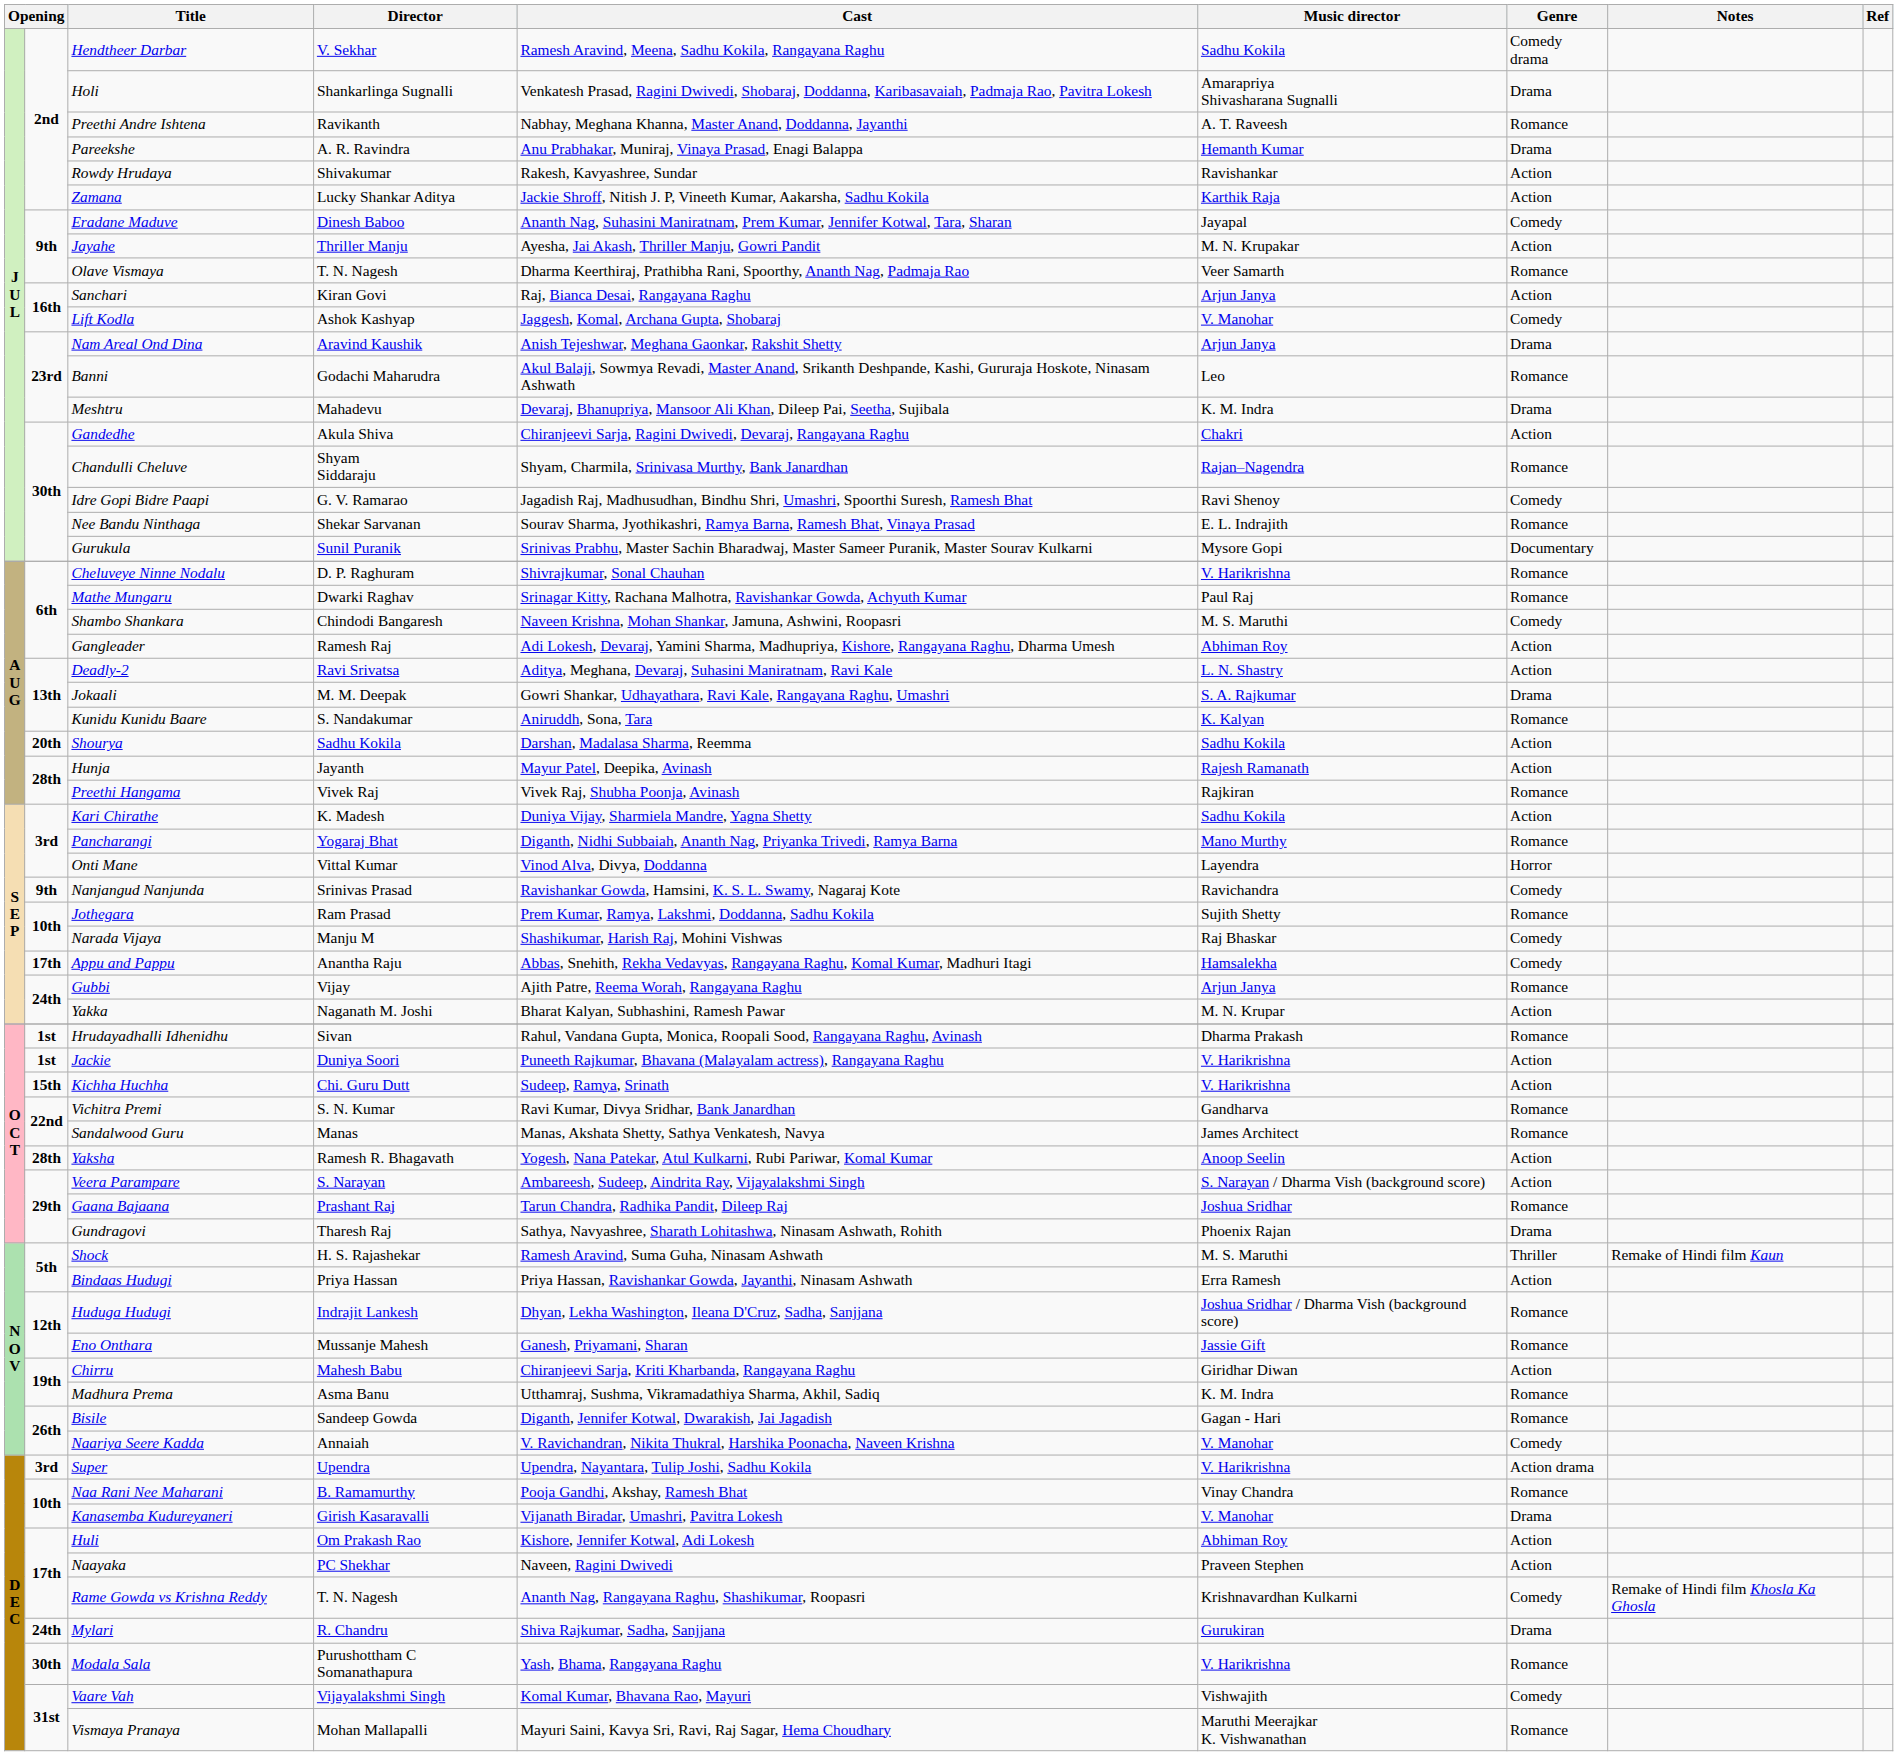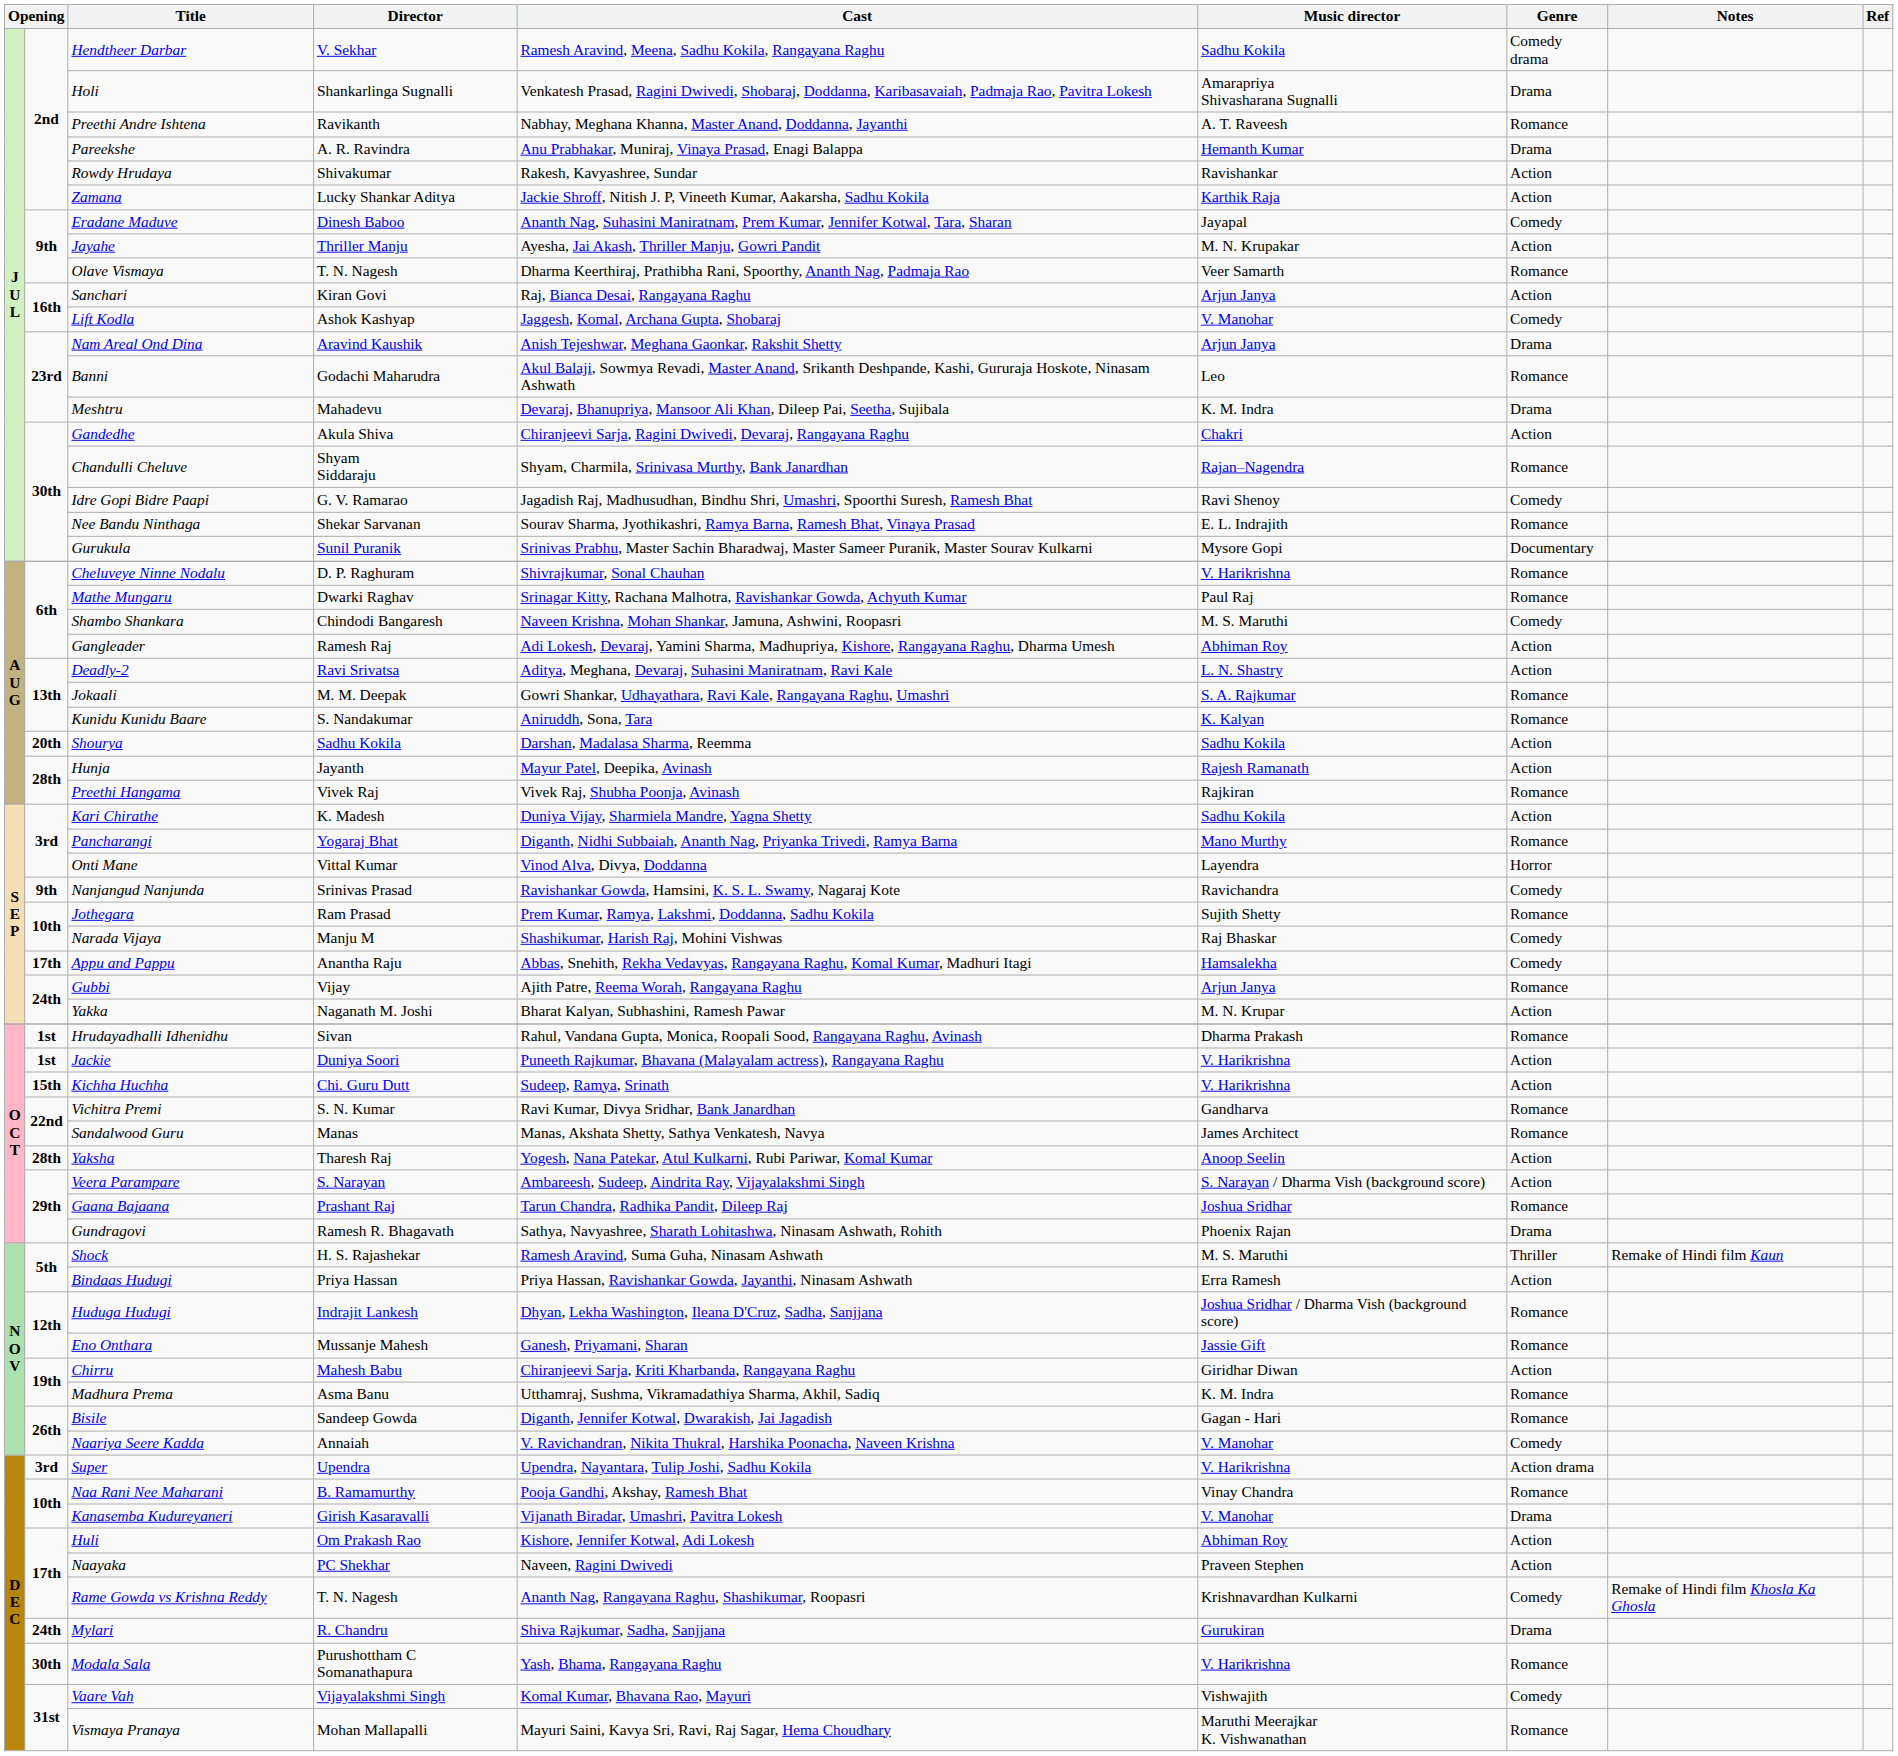(1531, 694) Drama -> (1539, 694) Romance
(385, 1157) Ramesh R. Bhagavath -> (354, 1157) Tharesh Raj
(354, 1230) Tharesh Raj -> (385, 1230) Ramesh R. Bhagavath
